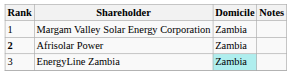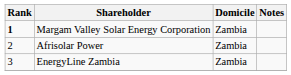(10, 29) normal -> (10, 29) bold
(10, 45) bold -> (10, 45) normal
(231, 62) paleturquoise background -> (231, 62) no background
